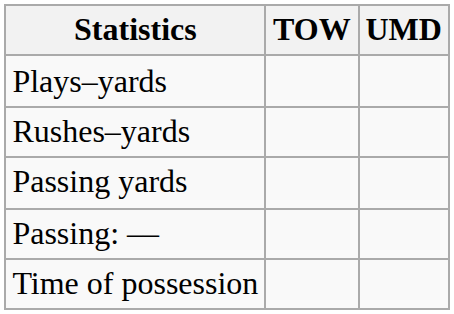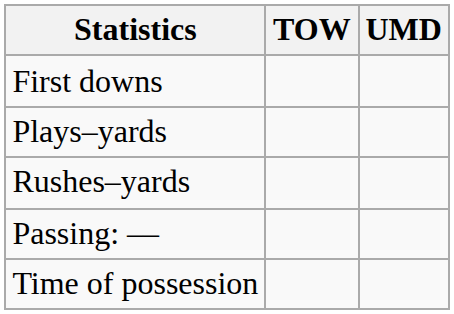+ row: (88, 80)
- row: (100, 182)
